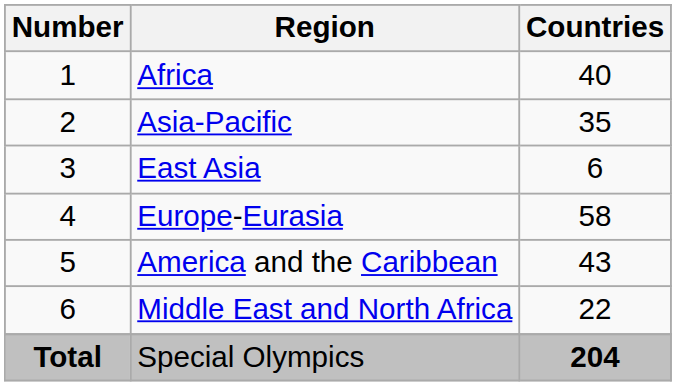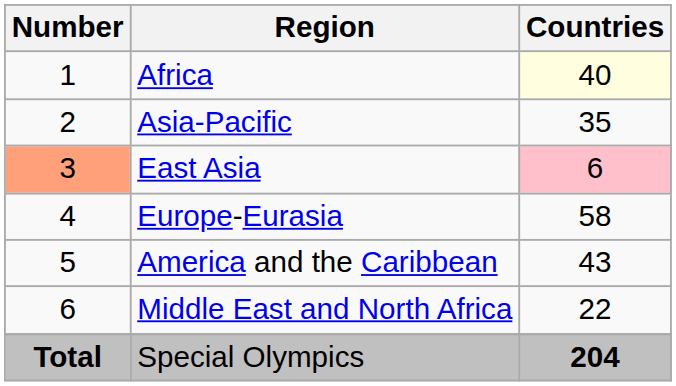(595, 74) no background -> (595, 74) lightyellow background
(68, 168) no background -> (68, 168) lightsalmon background
(595, 168) no background -> (595, 168) pink background
